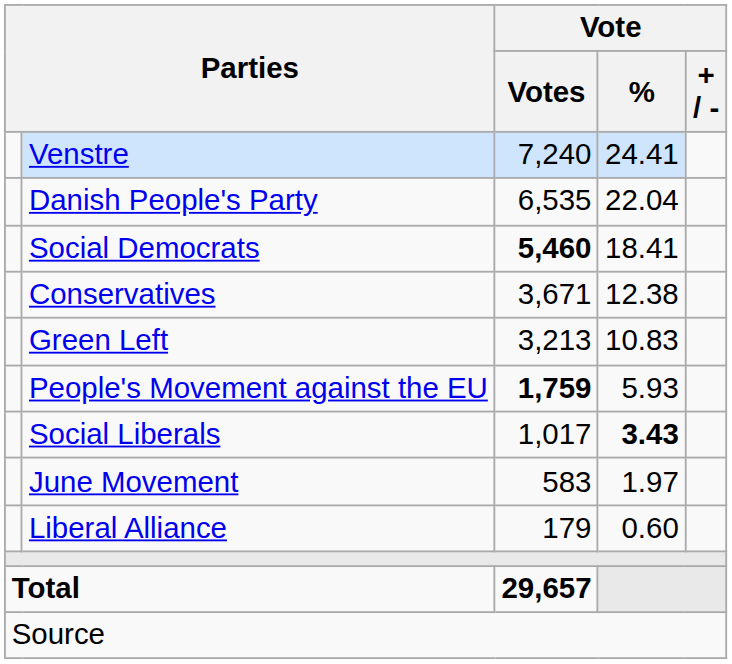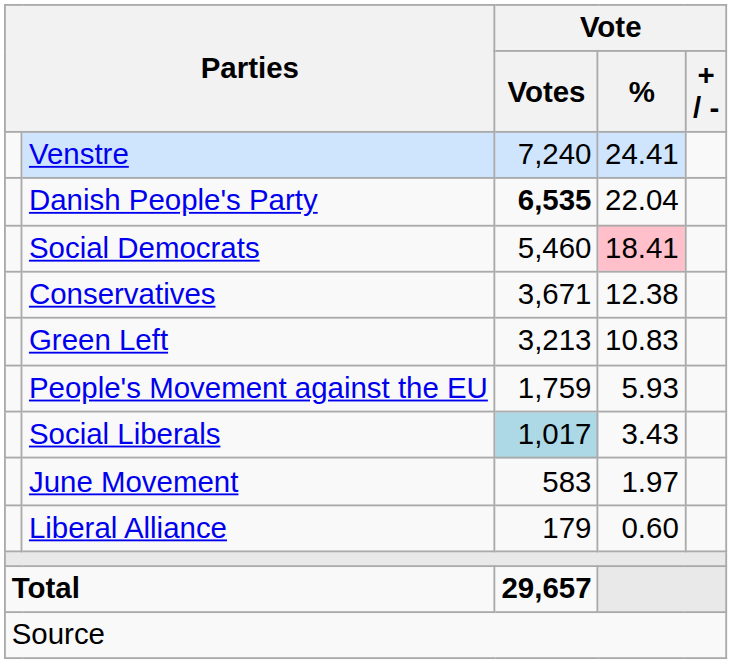(555, 201) normal -> (555, 201) bold
(555, 247) bold -> (555, 247) normal
(642, 247) no background -> (642, 247) pink background
(555, 387) bold -> (555, 387) normal
(555, 434) no background -> (555, 434) lightblue background
(650, 434) bold -> (650, 434) normal
